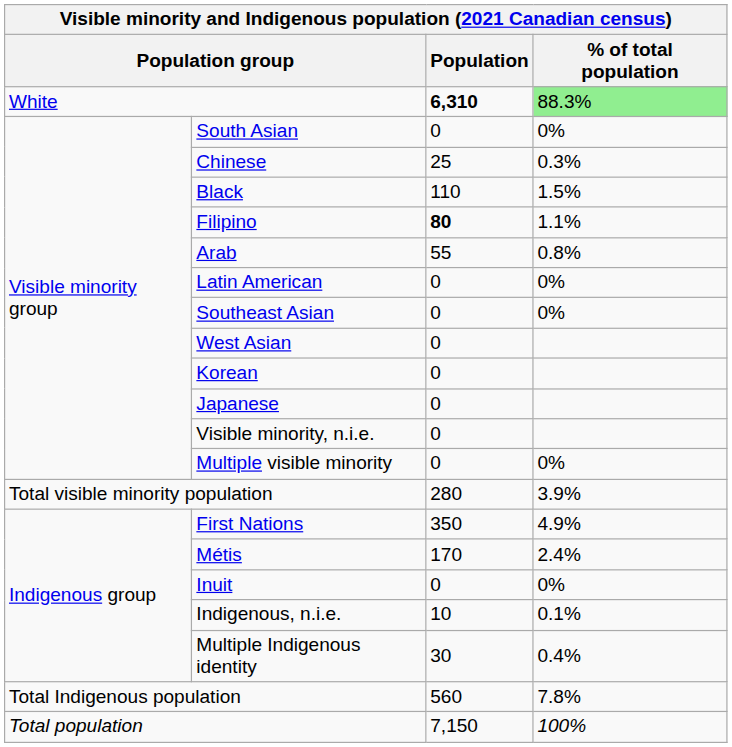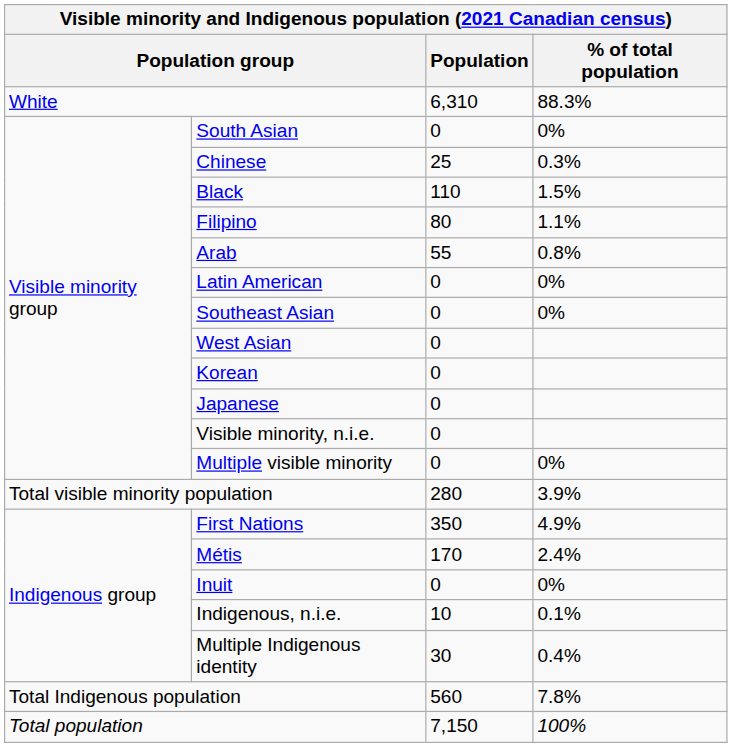(454, 101) bold -> (454, 101) normal
(564, 101) lightgreen background -> (564, 101) no background
(441, 222) bold -> (441, 222) normal
